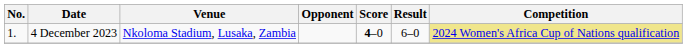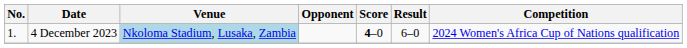(209, 33) no background -> (209, 33) lightblue background
(556, 33) khaki background -> (556, 33) no background
